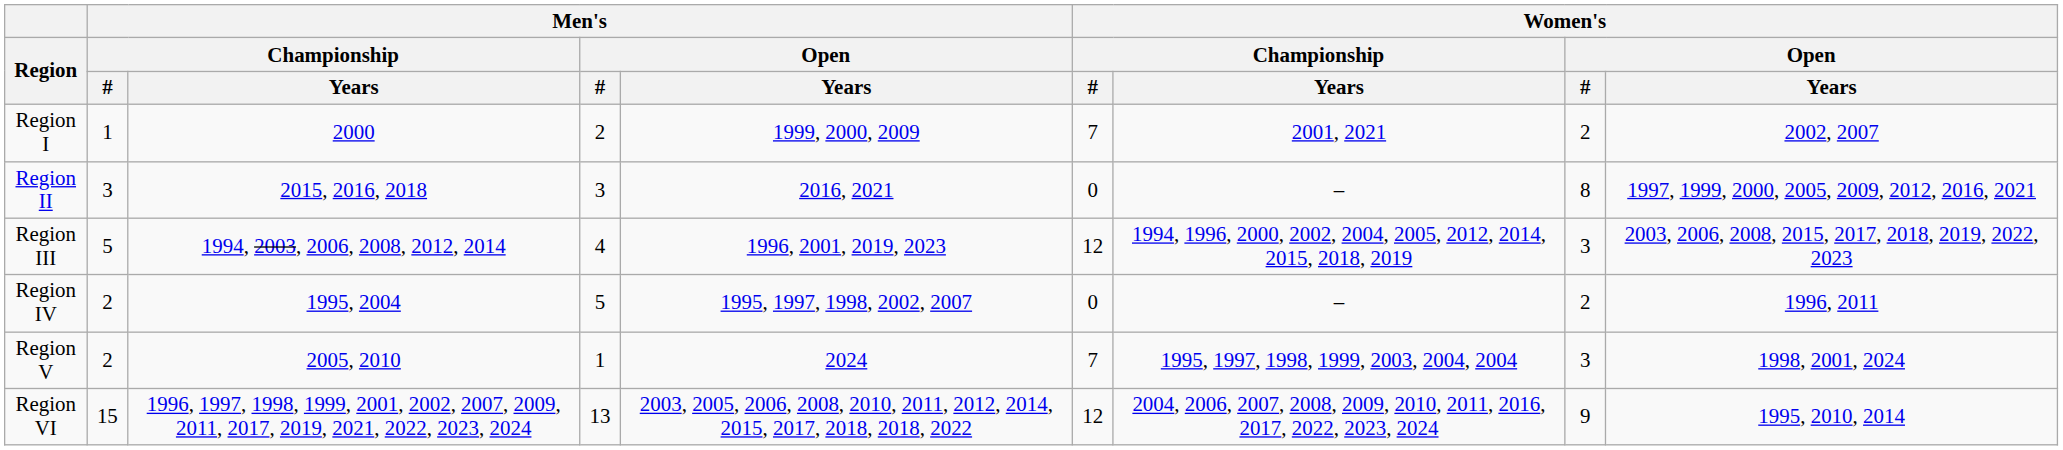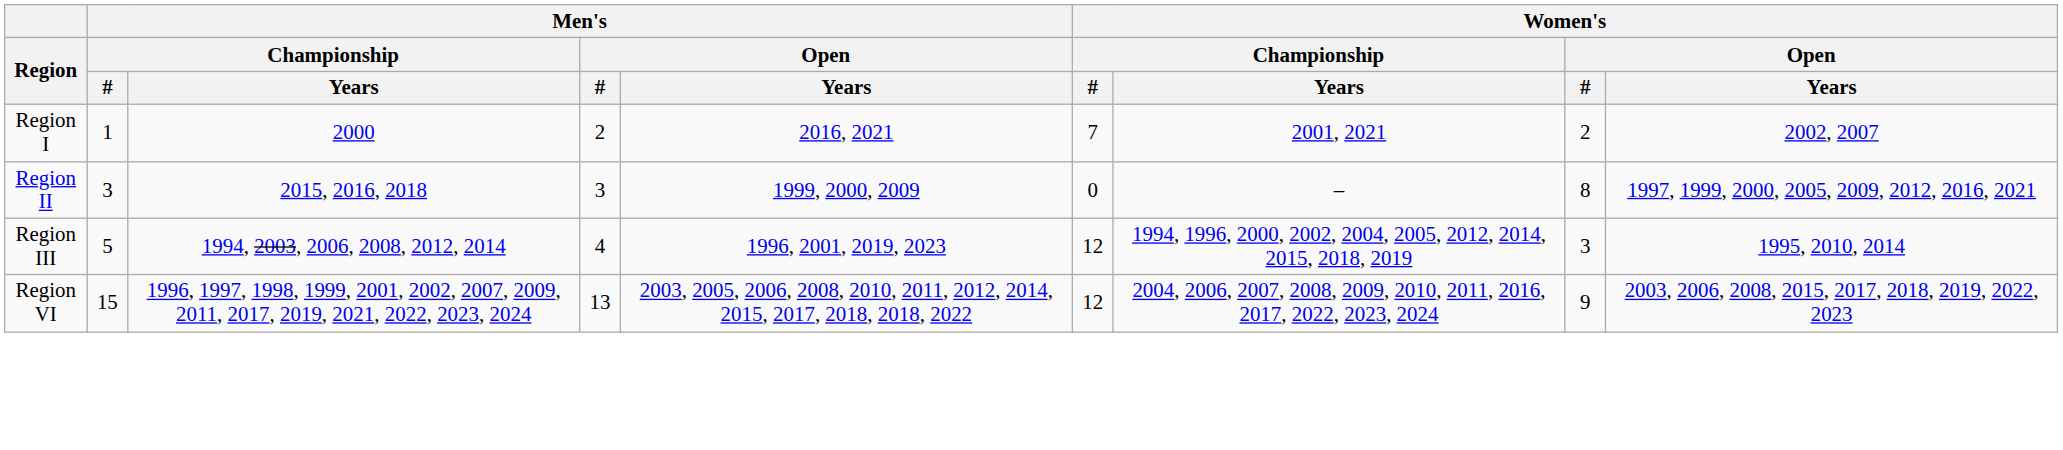(846, 132) 1999, 2000, 2009 -> (846, 132) 2016, 2021
(846, 189) 2016, 2021 -> (846, 189) 1999, 2000, 2009
(1832, 246) 2003, 2006, 2008, 2015, 2017, 2018, 2019, 2022, 2023 -> (1832, 246) 1995, 2010, 2014
- row: (46, 303)
- row: (46, 359)
(1832, 416) 1995, 2010, 2014 -> (1832, 303) 2003, 2006, 2008, 2015, 2017, 2018, 2019, 2022, 2023
